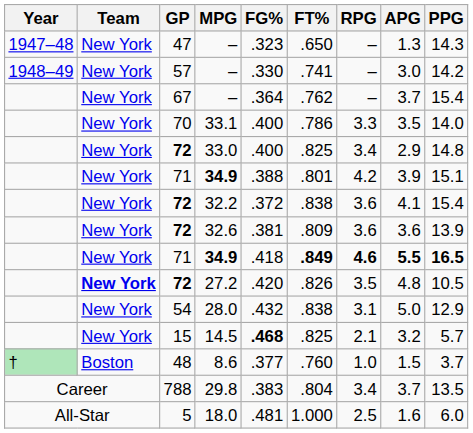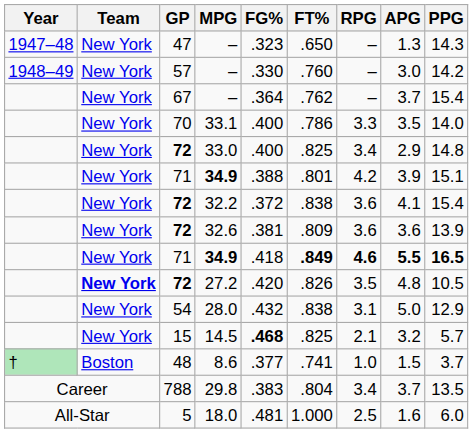(317, 71) .741 -> (317, 71) .760
(317, 362) .760 -> (317, 362) .741
